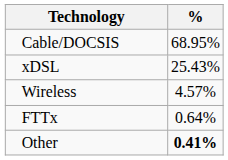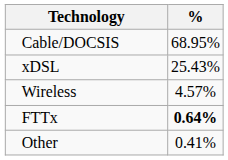(195, 117) normal -> (195, 117) bold
(195, 142) bold -> (195, 142) normal
